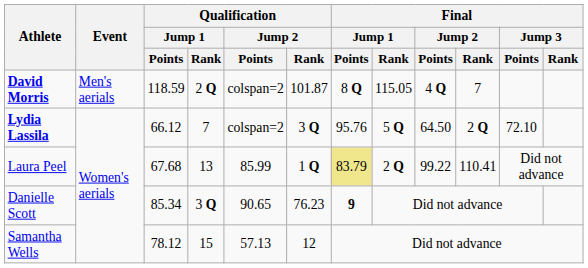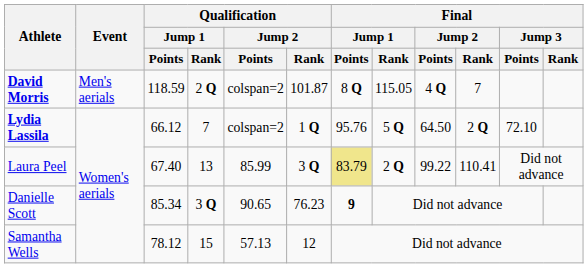(309, 128) 3 Q -> (309, 128) 1 Q
(166, 166) 67.68 -> (166, 166) 67.40
(309, 166) 1 Q -> (309, 166) 3 Q
